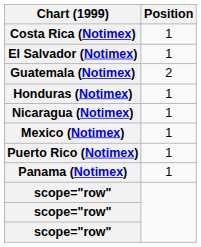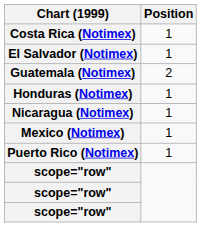- row: (73, 172)
